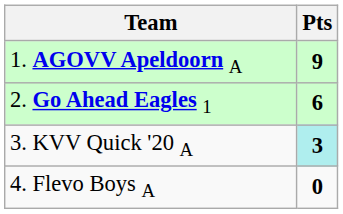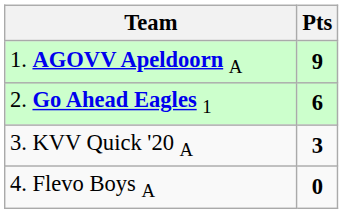(317, 145) paleturquoise background -> (317, 145) no background
